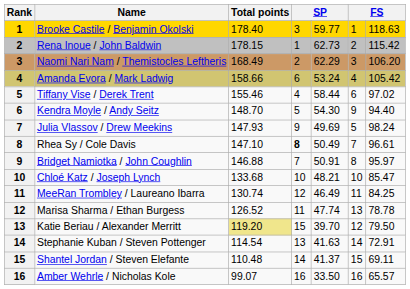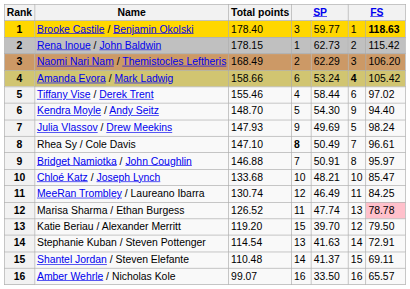(384, 29) normal -> (384, 29) bold
(354, 78) normal -> (354, 78) bold
(381, 210) no background -> (381, 210) pink background
(247, 227) khaki background -> (247, 227) no background
